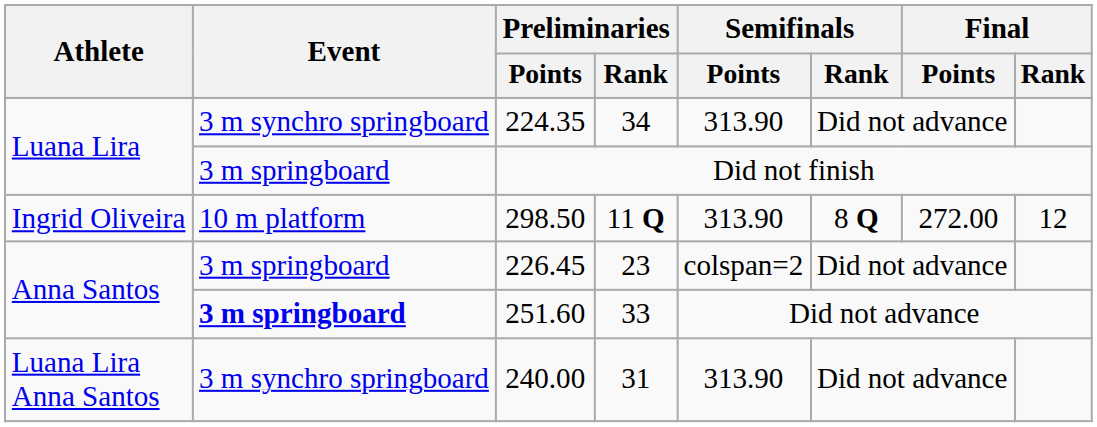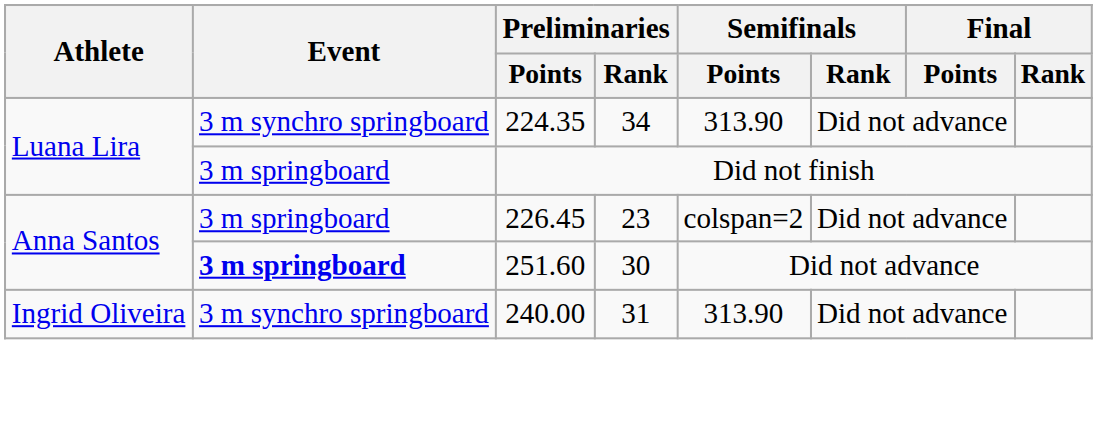- row: (545, 218)
(636, 314) 33 -> (636, 266) 30
(86, 379) Luana Lira Anna Santos -> (99, 314) Ingrid Oliveira
